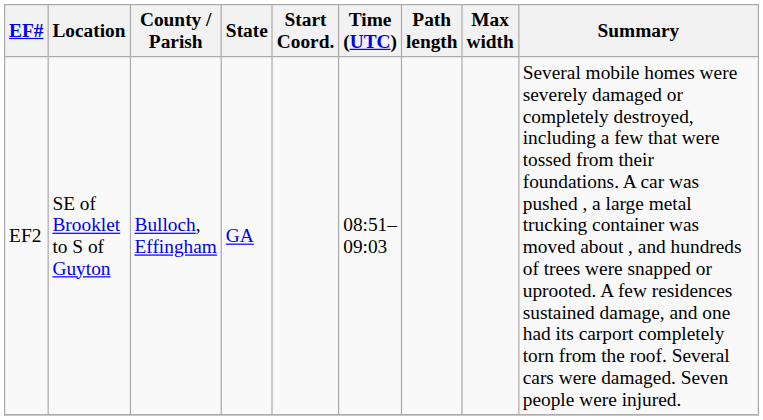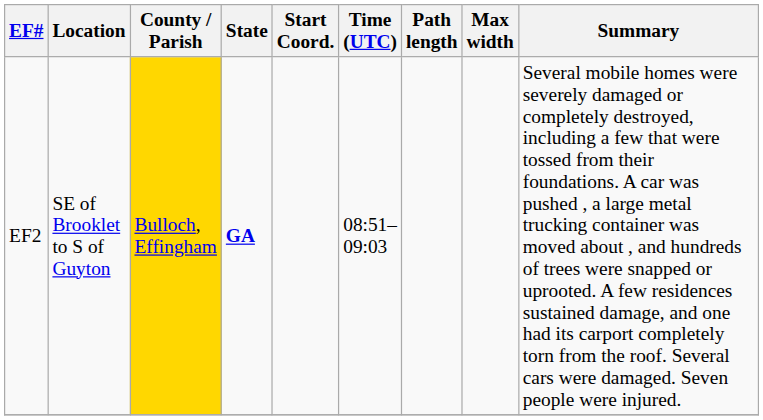(176, 235) no background -> (176, 235) gold background
(240, 235) normal -> (240, 235) bold
